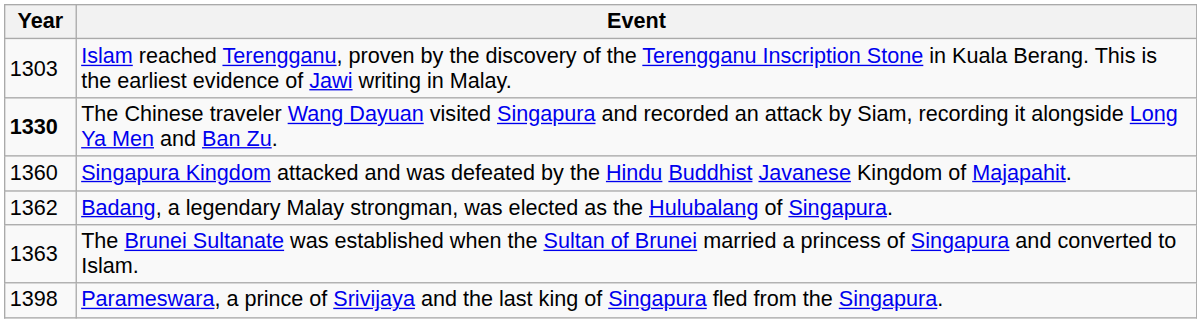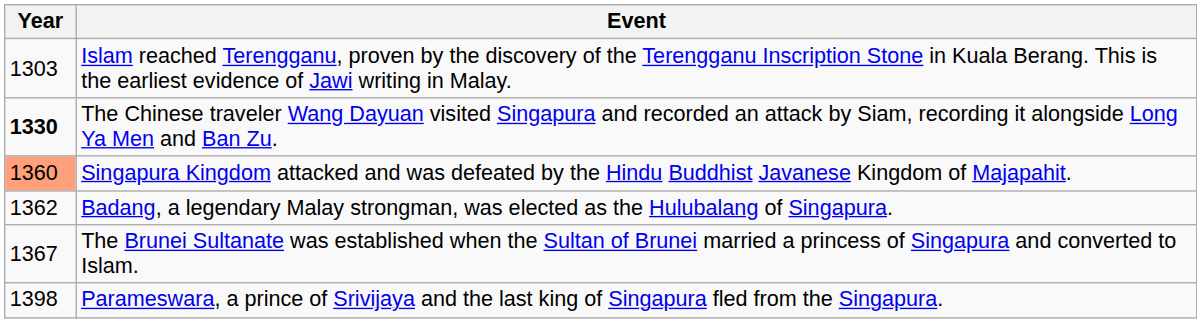(34, 172) no background -> (34, 172) lightsalmon background
(34, 253) 1363 -> (34, 253) 1367
